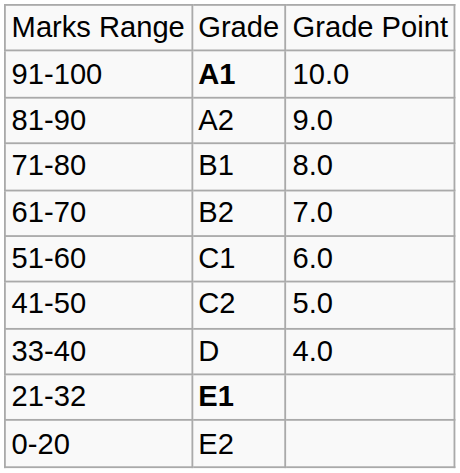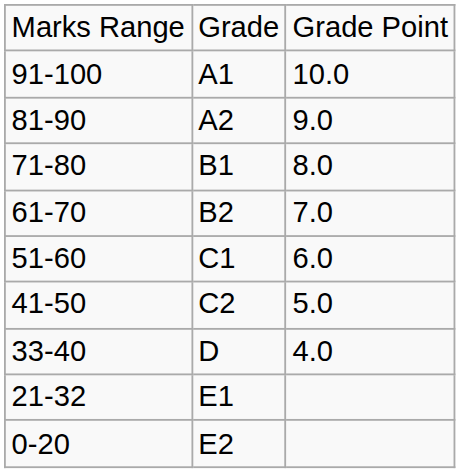(217, 73) bold -> (216, 73) normal
(216, 397) bold -> (216, 397) normal
